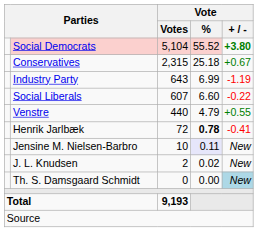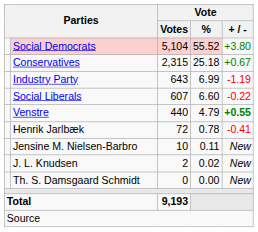(238, 46) bold -> (238, 46) normal
(238, 113) normal -> (238, 113) bold
(209, 130) bold -> (209, 130) normal
(210, 146) lavender background -> (210, 146) no background
(240, 180) lightblue background -> (240, 180) no background
